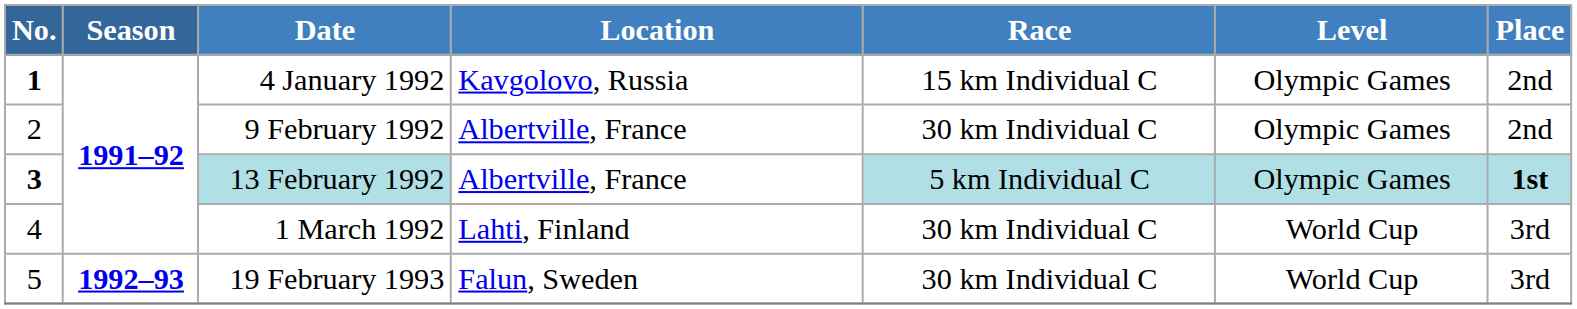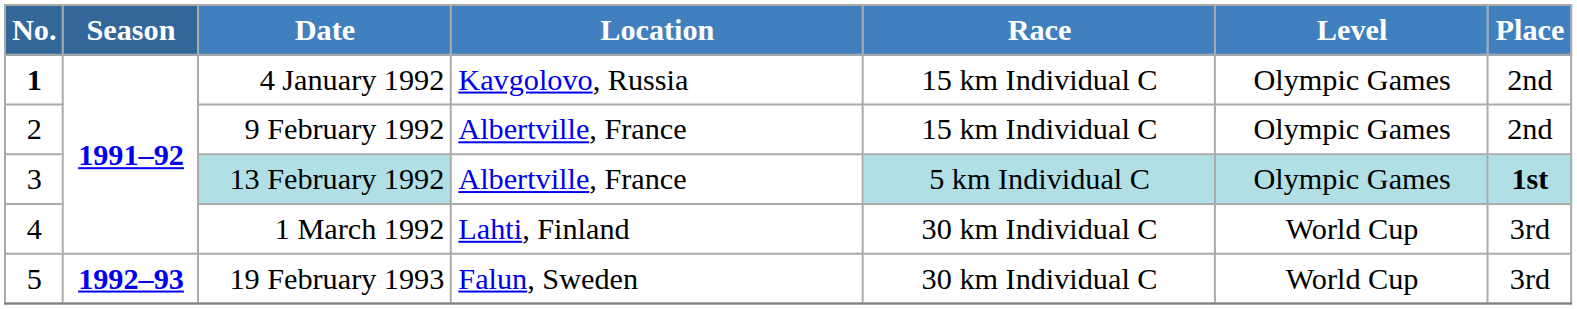(1040, 129) 30 km Individual C -> (1040, 129) 15 km Individual C
(34, 179) bold -> (34, 179) normal
